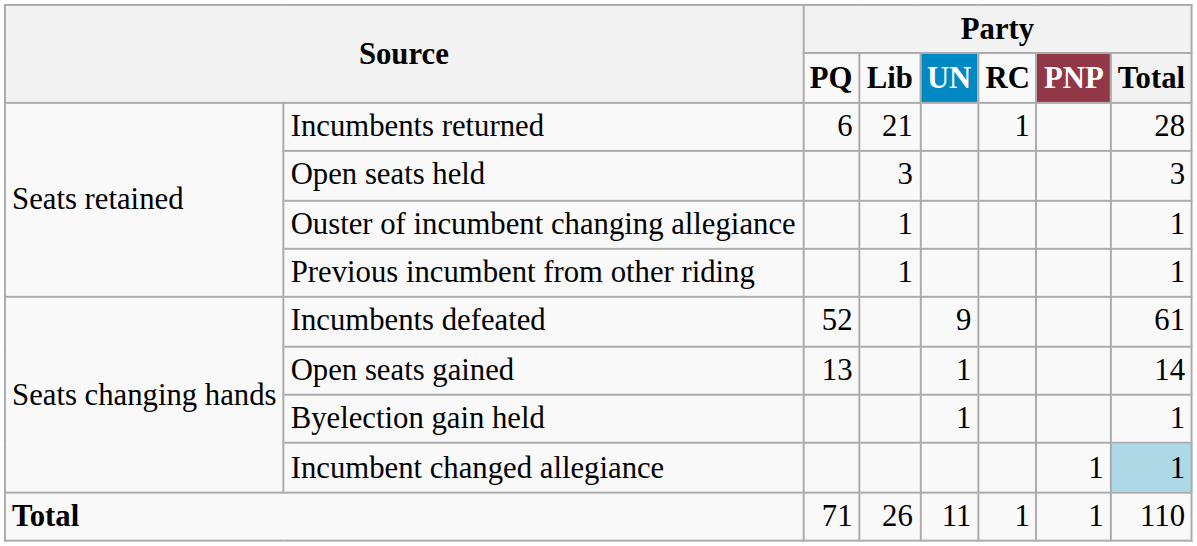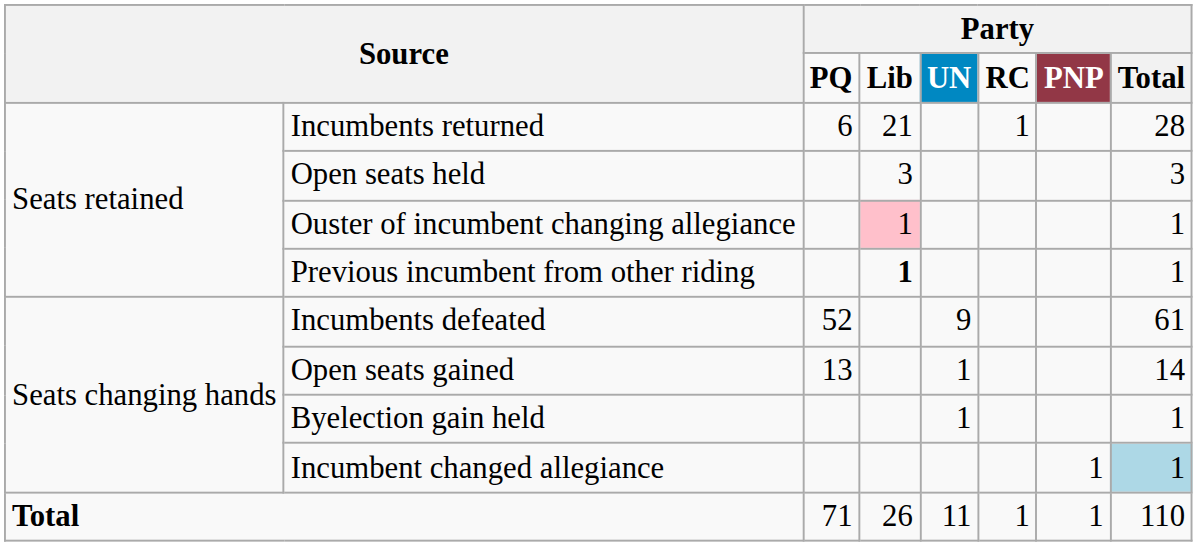(905, 223) no background -> (905, 223) pink background
(905, 272) normal -> (905, 272) bold
